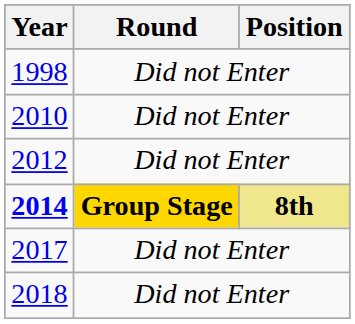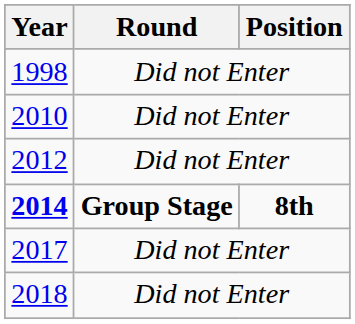(157, 205) gold background -> (157, 205) no background
(294, 205) khaki background -> (294, 205) no background
